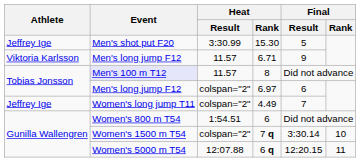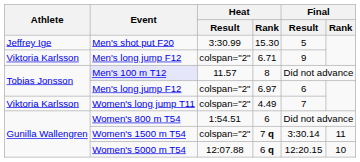(225, 58) 11.57 -> (225, 58) colspan="2"
(29, 104) Jeffrey Ige -> (43, 104) Viktoria Karlsson
(341, 134) 10 -> (341, 134) 11
(341, 150) 11 -> (341, 150) 10
